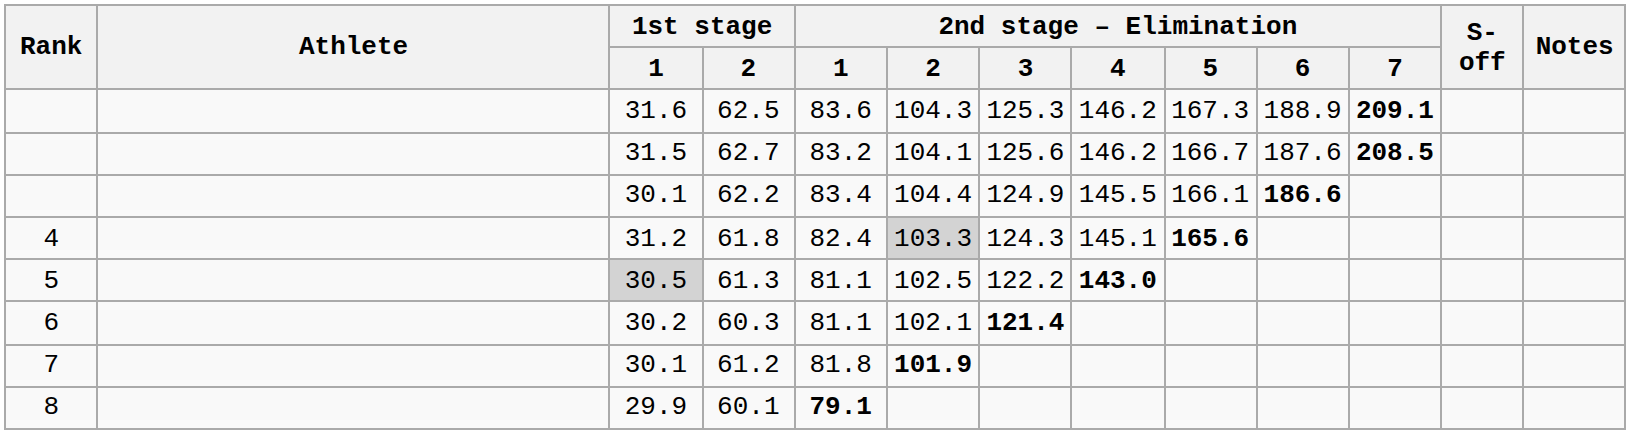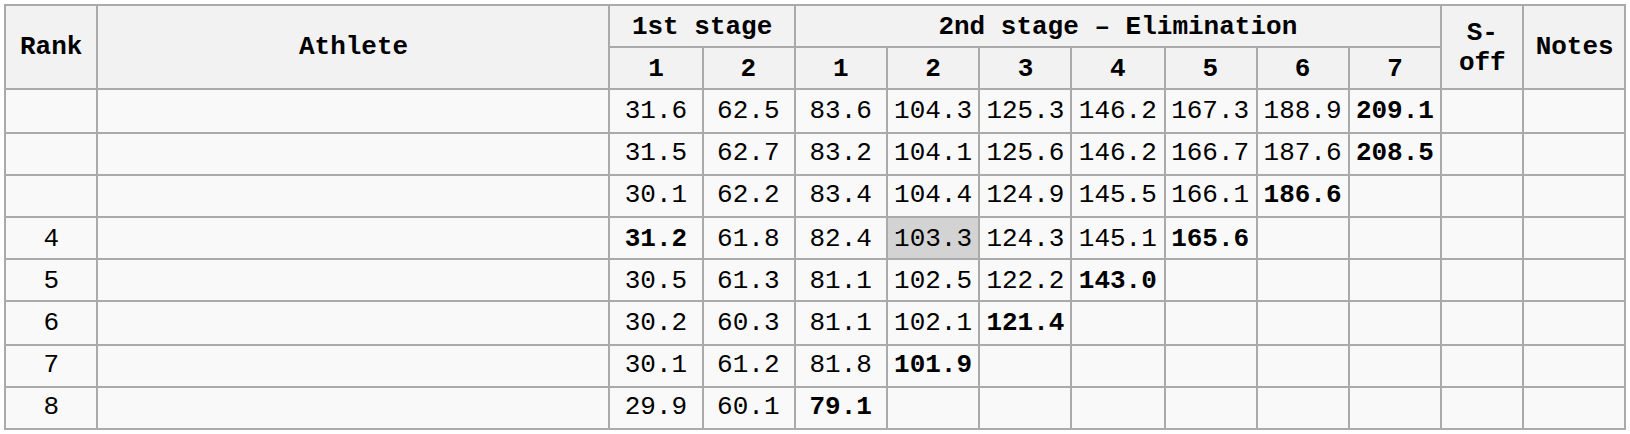(656, 238) normal -> (656, 238) bold
(656, 280) lightgrey background -> (656, 280) no background
